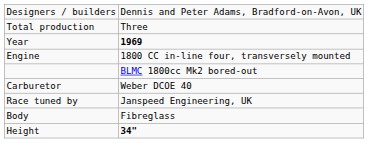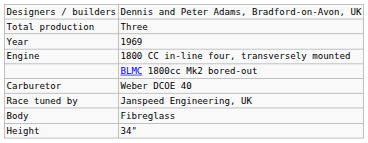(131, 41) bold -> (131, 41) normal
(129, 130) bold -> (129, 130) normal
